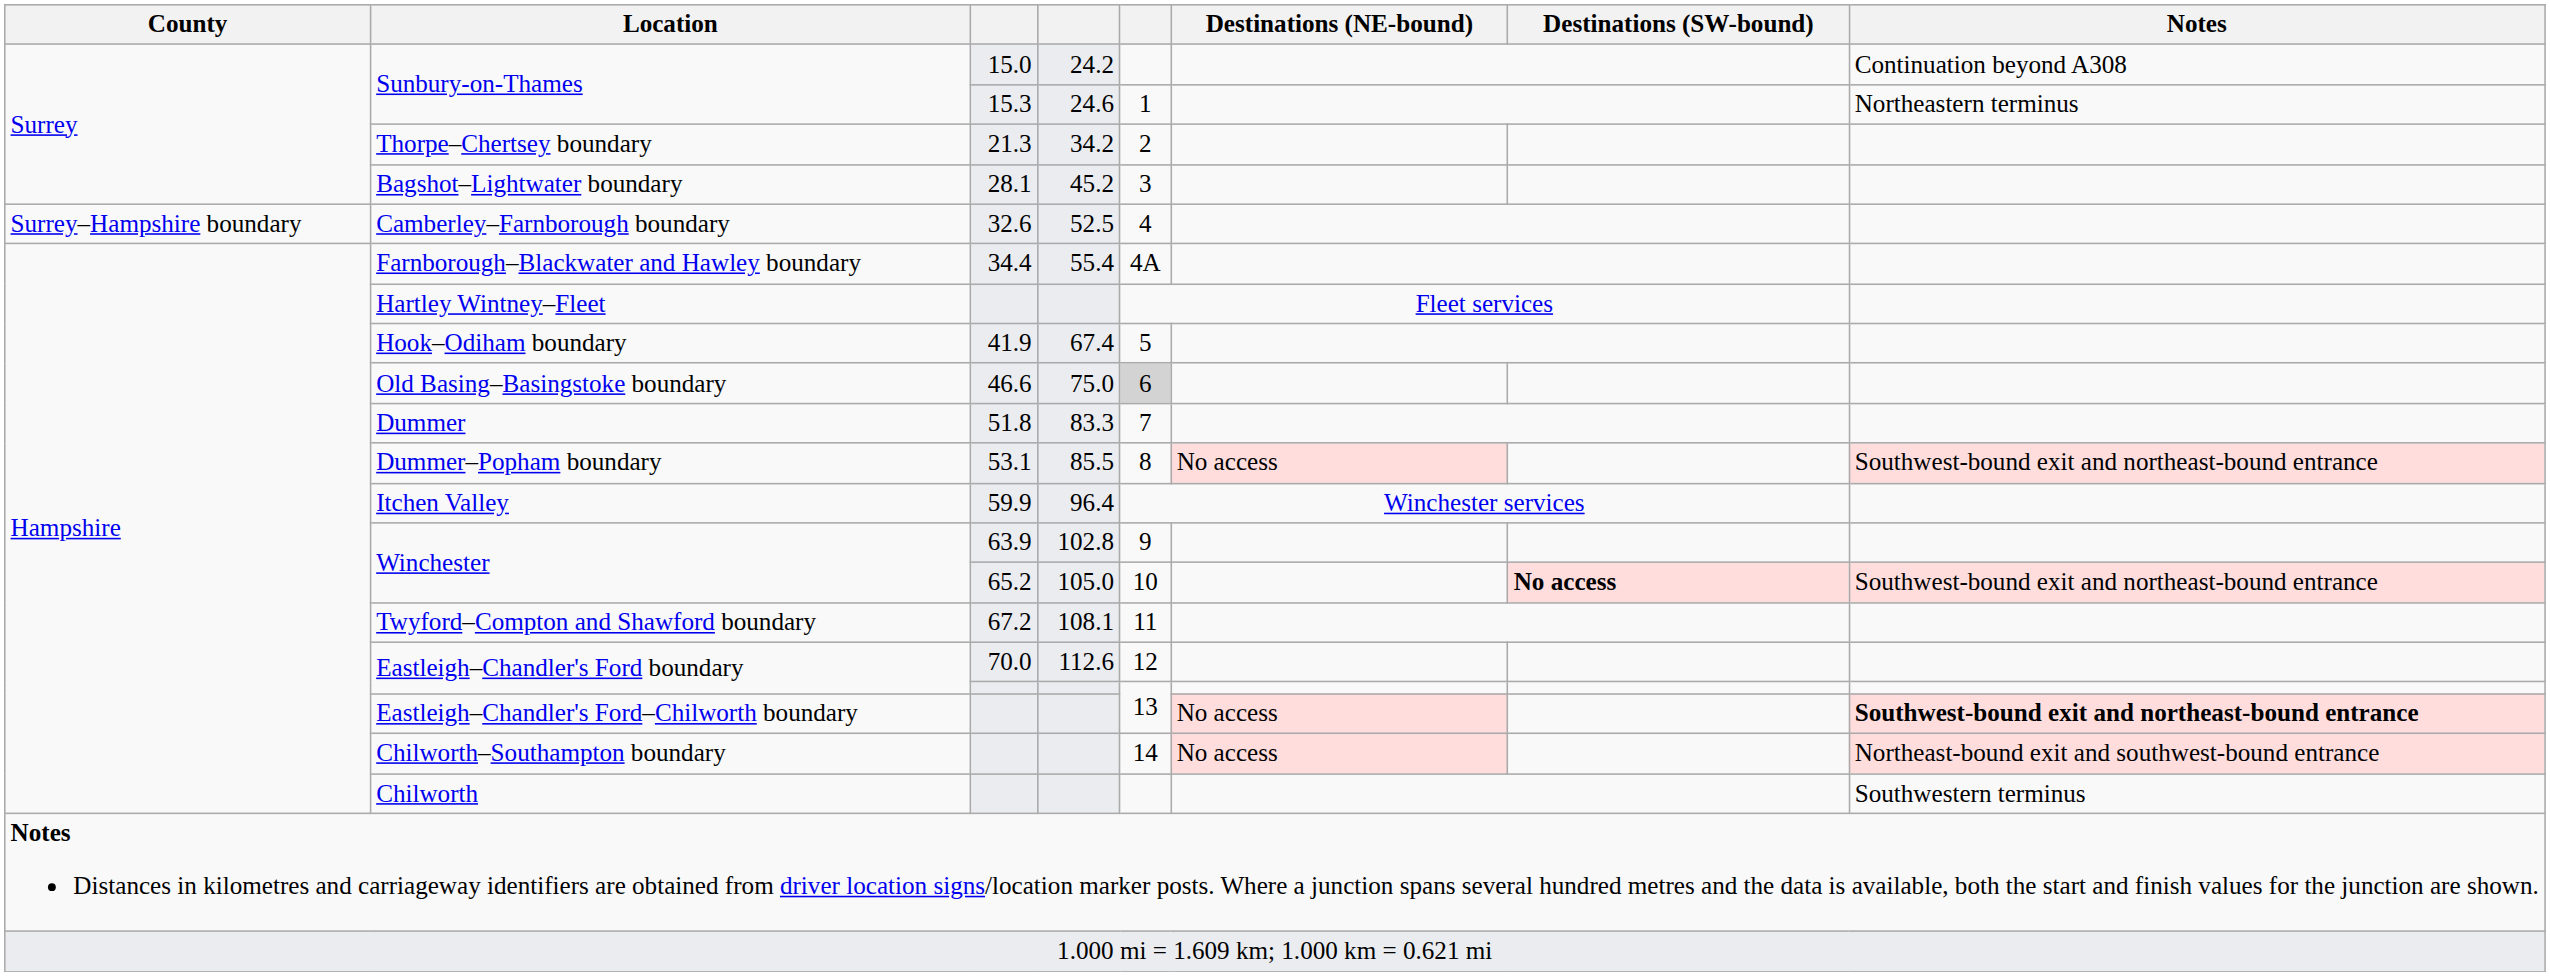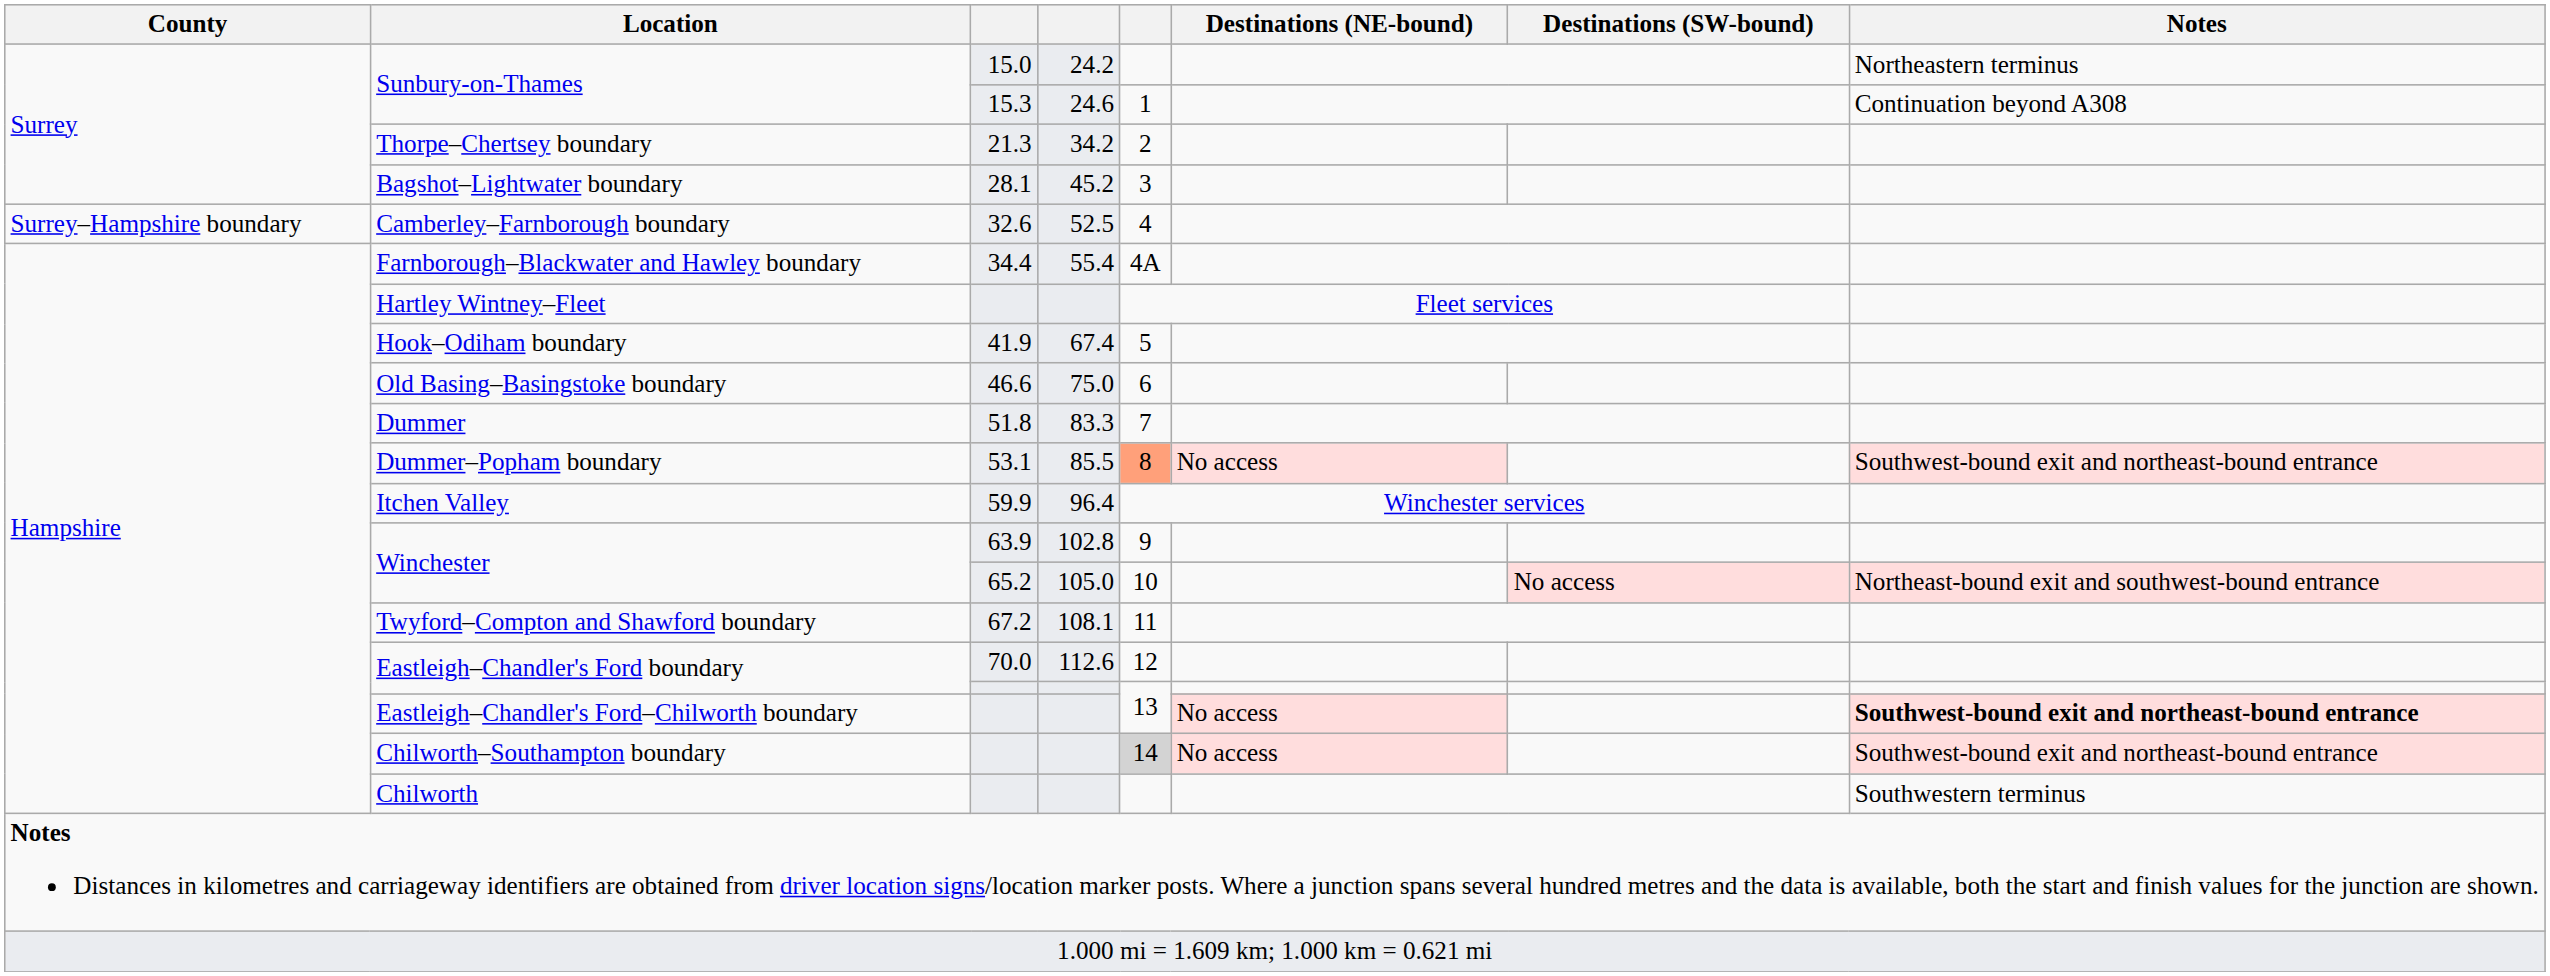(1991, 64) Continuation beyond A308 -> (1967, 64) Northeastern terminus
(1967, 104) Northeastern terminus -> (1991, 104) Continuation beyond A308
(1145, 382) lightgrey background -> (1145, 382) no background
(1145, 462) no background -> (1145, 462) lightsalmon background
(1565, 582) bold -> (1564, 582) normal
(2116, 582) Southwest-bound exit and northeast-bound entrance -> (2117, 582) Northeast-bound exit and southwest-bound entrance
(1145, 753) no background -> (1145, 753) lightgrey background
(2117, 753) Northeast-bound exit and southwest-bound entrance -> (2116, 753) Southwest-bound exit and northeast-bound entrance
